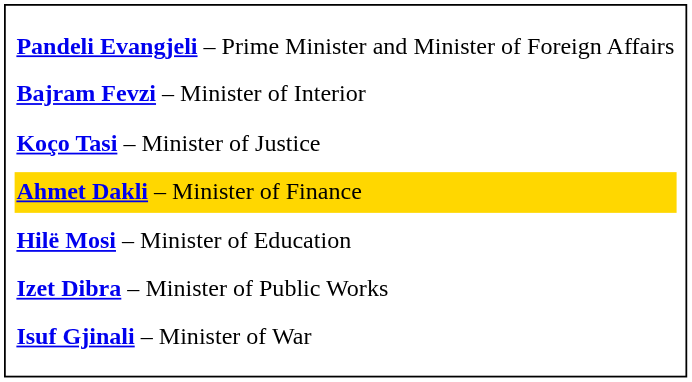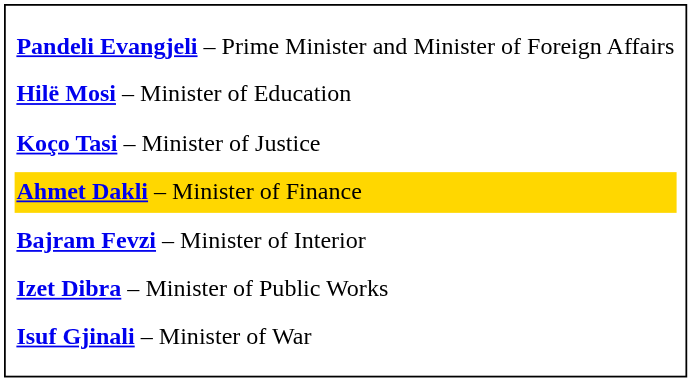(191, 94) Bajram Fevzi – Minister of Interior -> (184, 94) Hilë Mosi – Minister of Education
(184, 240) Hilë Mosi – Minister of Education -> (191, 240) Bajram Fevzi – Minister of Interior
